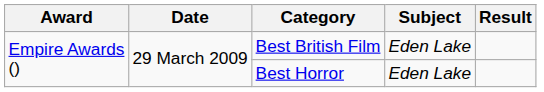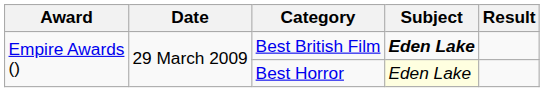(430, 45) normal -> (432, 45) bold
(430, 73) no background -> (430, 73) lightyellow background
